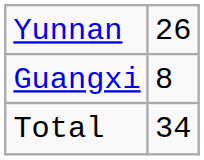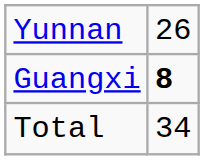(164, 79) normal -> (164, 79) bold
